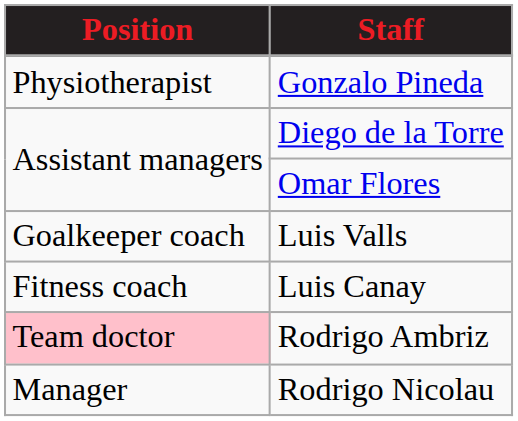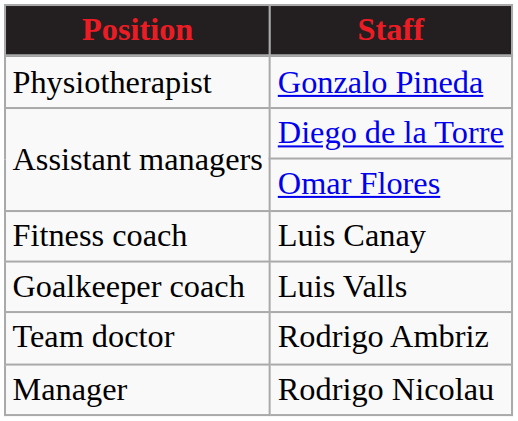rows swapped: (352, 286) <-> (343, 235)
(93, 337) pink background -> (93, 337) no background
